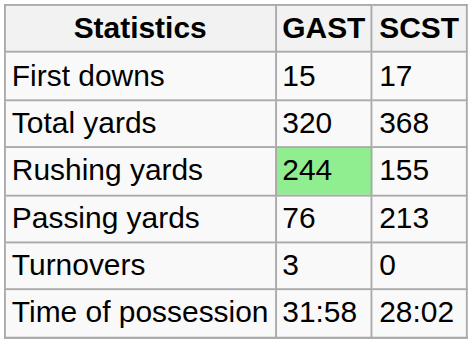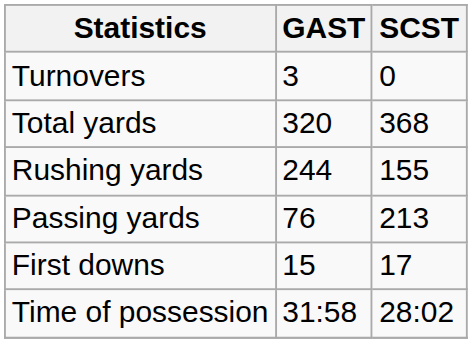rows swapped: (88, 75) <-> (79, 265)
(307, 170) lightgreen background -> (307, 170) no background
